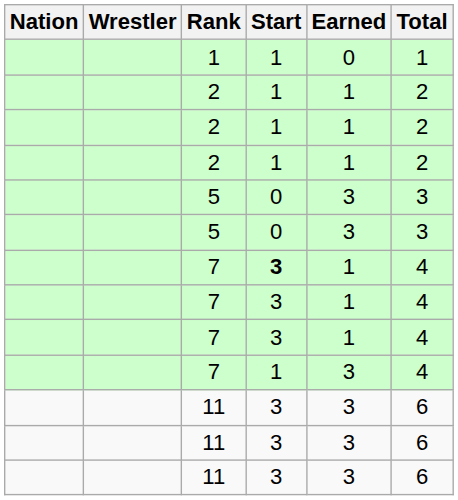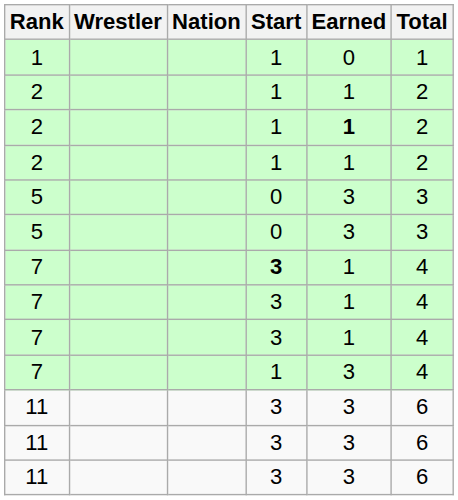columns swapped: (214, 22) <-> (44, 22)
(349, 127) normal -> (349, 127) bold
